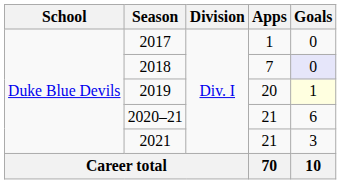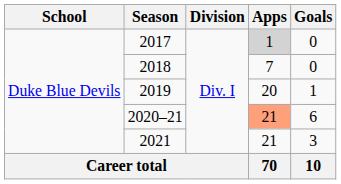(269, 41) no background -> (269, 41) lightgrey background
(313, 66) lavender background -> (313, 66) no background
(313, 91) lightyellow background -> (313, 91) no background
(269, 116) no background -> (269, 116) lightsalmon background
